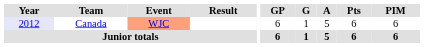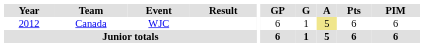(29, 23) lavender background -> (29, 23) no background
(159, 23) lightsalmon background -> (159, 23) no background
(327, 23) no background -> (327, 23) khaki background
